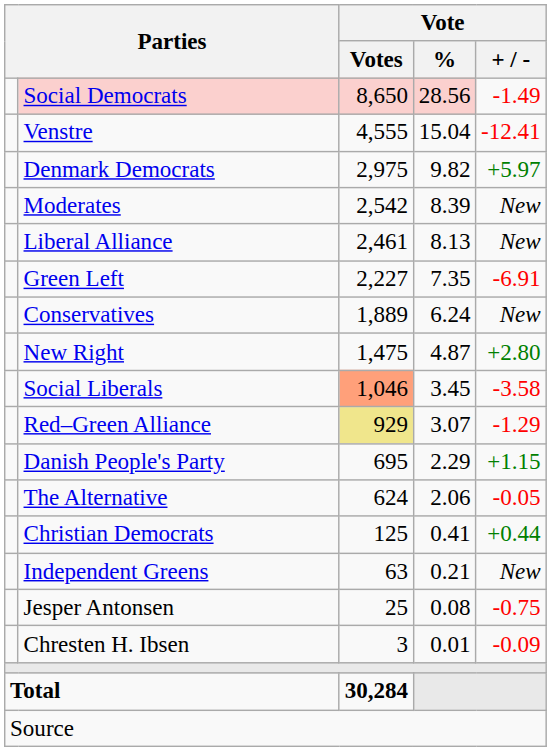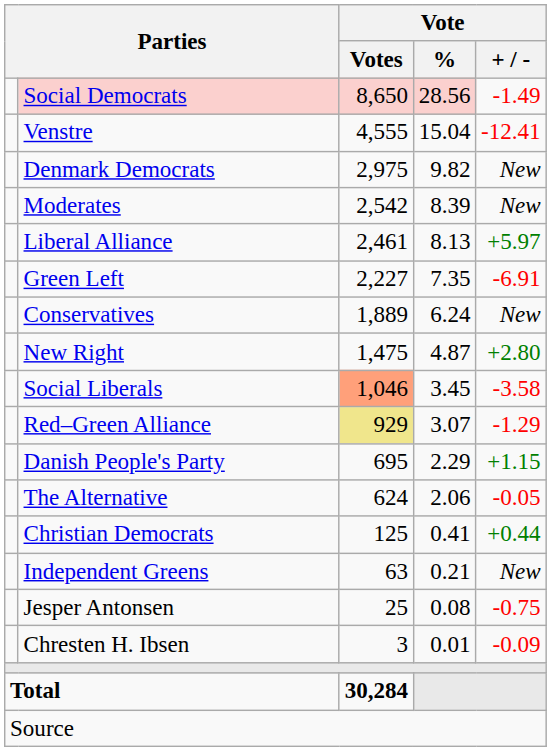(514, 168) +5.97 -> (520, 168) New
(520, 242) New -> (514, 242) +5.97
